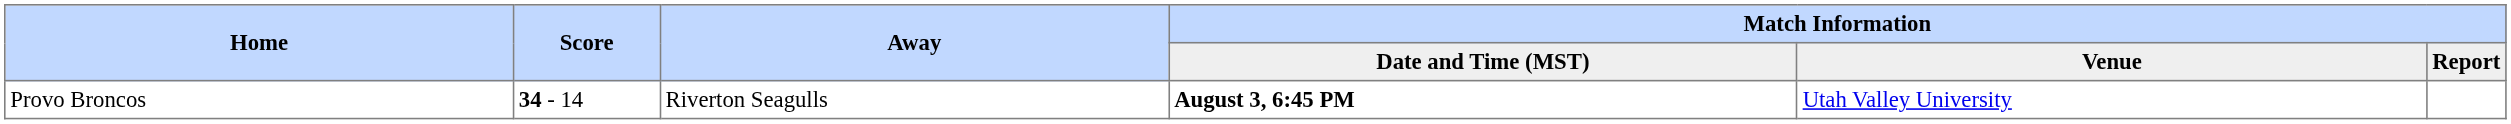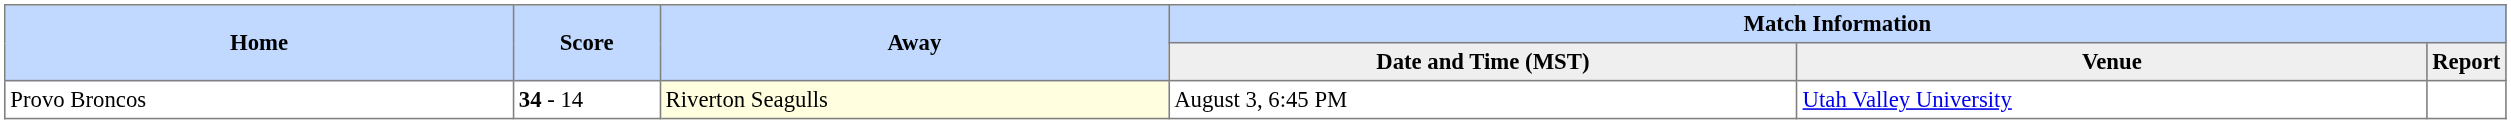(747, 99) no background -> (747, 99) lightyellow background
(1264, 99) bold -> (1261, 99) normal
